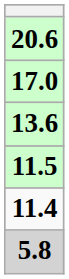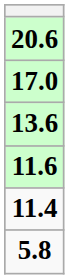(35, 166) 11.5 -> (35, 166) 11.6
(35, 251) lightgrey background -> (35, 251) no background
